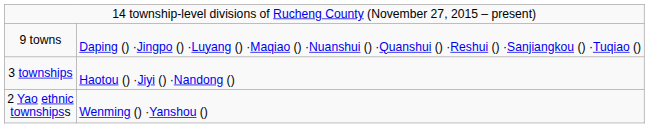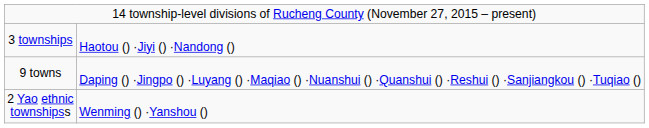rows swapped: (40, 40) <-> (40, 73)
